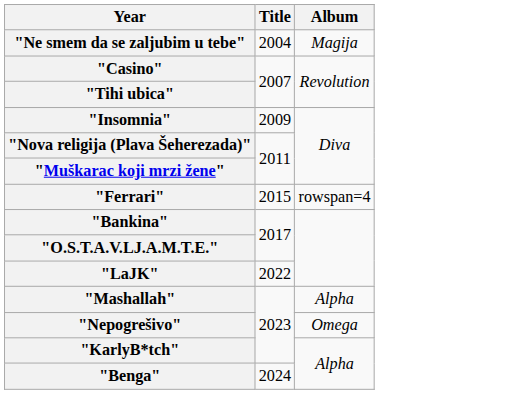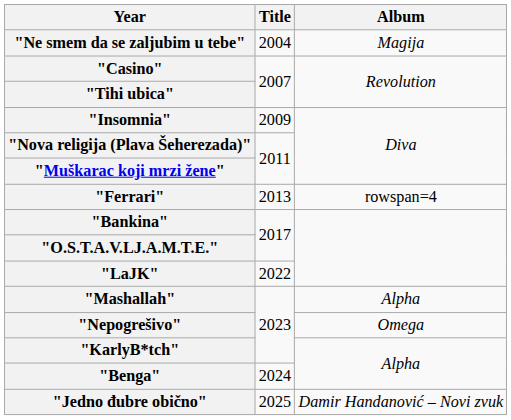(275, 196) 2015 -> (275, 196) 2013
+ row: (130, 401)
